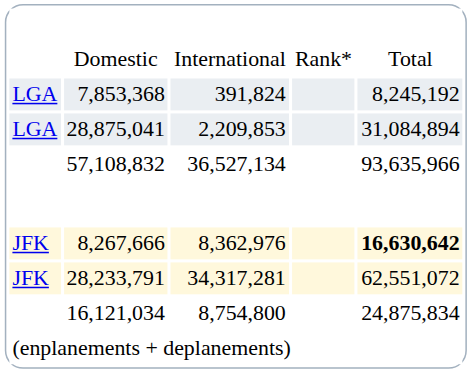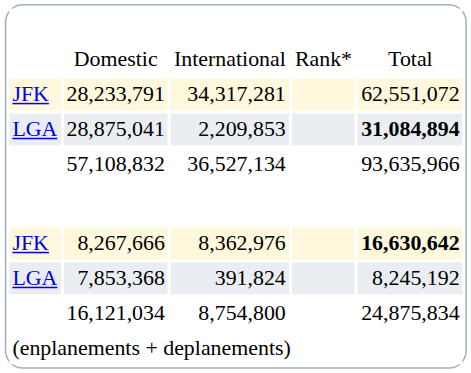rows swapped: (116, 278) <-> (121, 94)
(410, 129) normal -> (410, 129) bold
